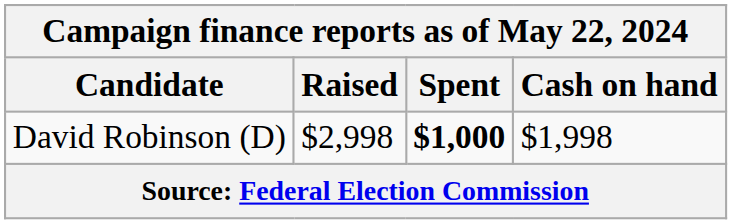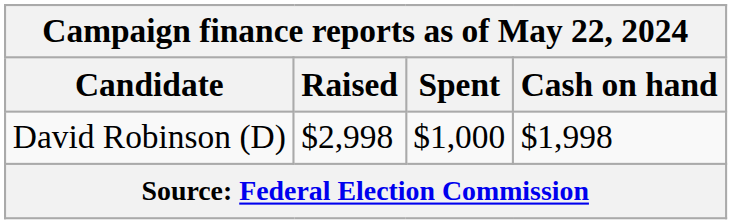(459, 137) bold -> (459, 137) normal
